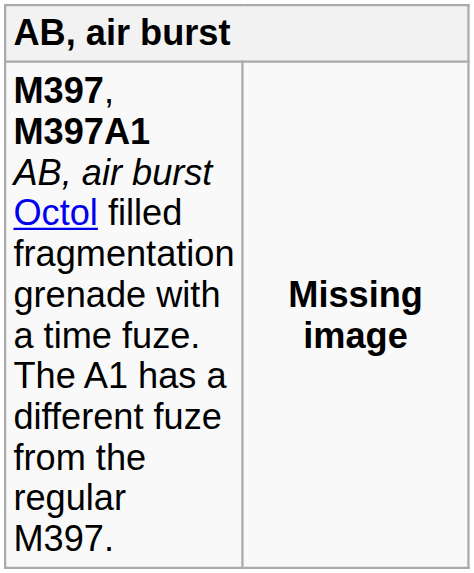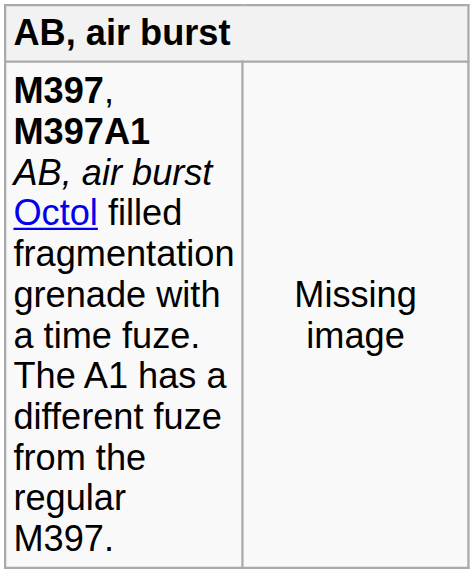(356, 314) bold -> (356, 314) normal
